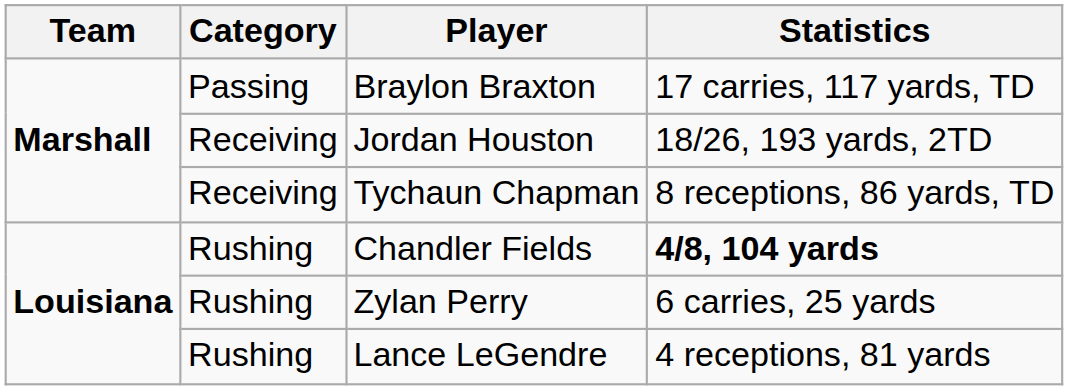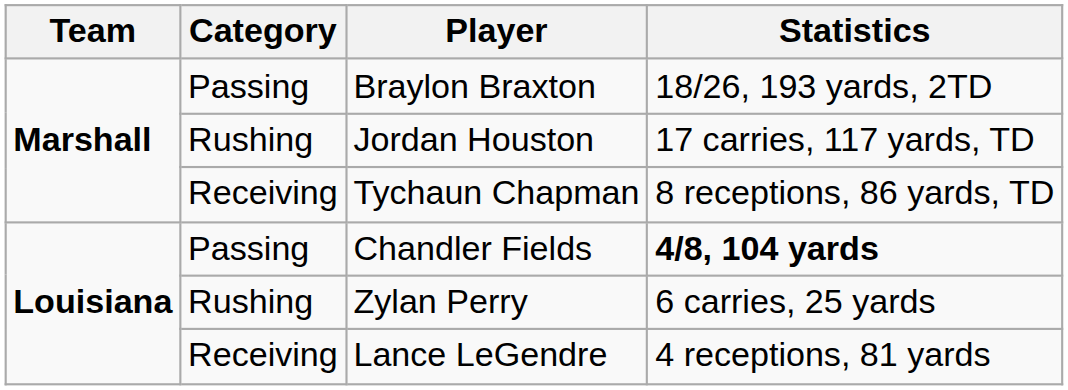(845, 85) 17 carries, 117 yards, TD -> (824, 85) 18/26, 193 yards, 2TD
(263, 139) Receiving -> (251, 139) Rushing
(824, 139) 18/26, 193 yards, 2TD -> (845, 139) 17 carries, 117 yards, TD
(251, 247) Rushing -> (249, 247) Passing
(251, 355) Rushing -> (263, 355) Receiving
